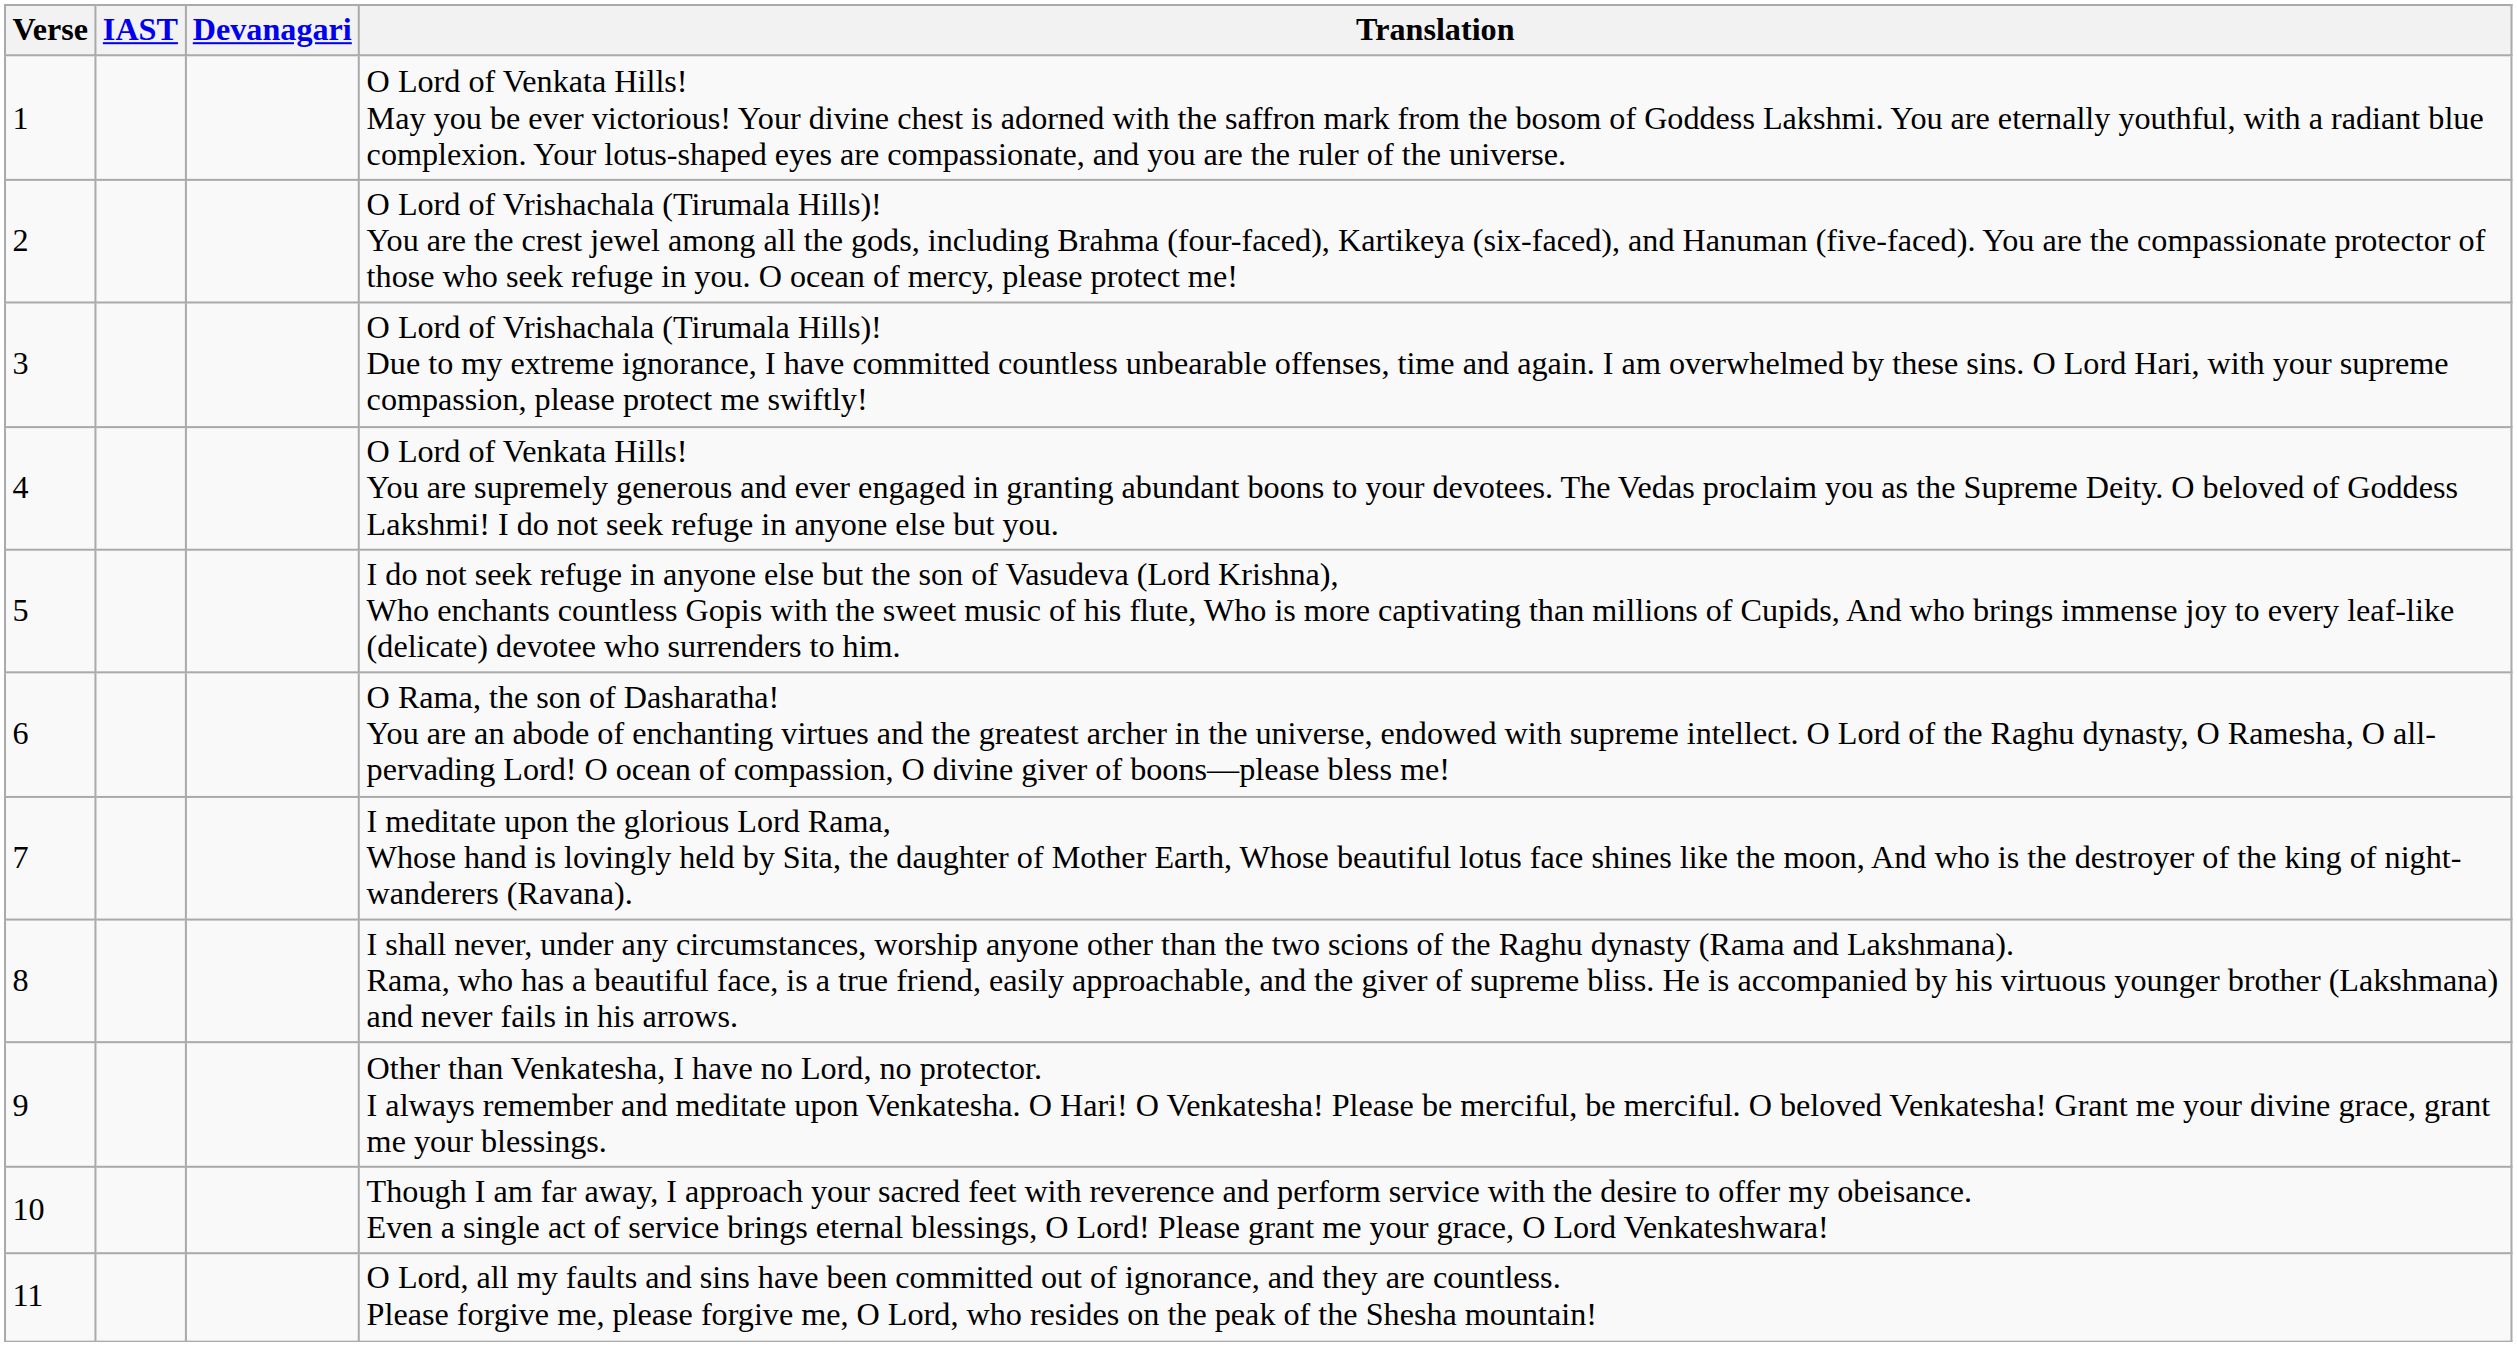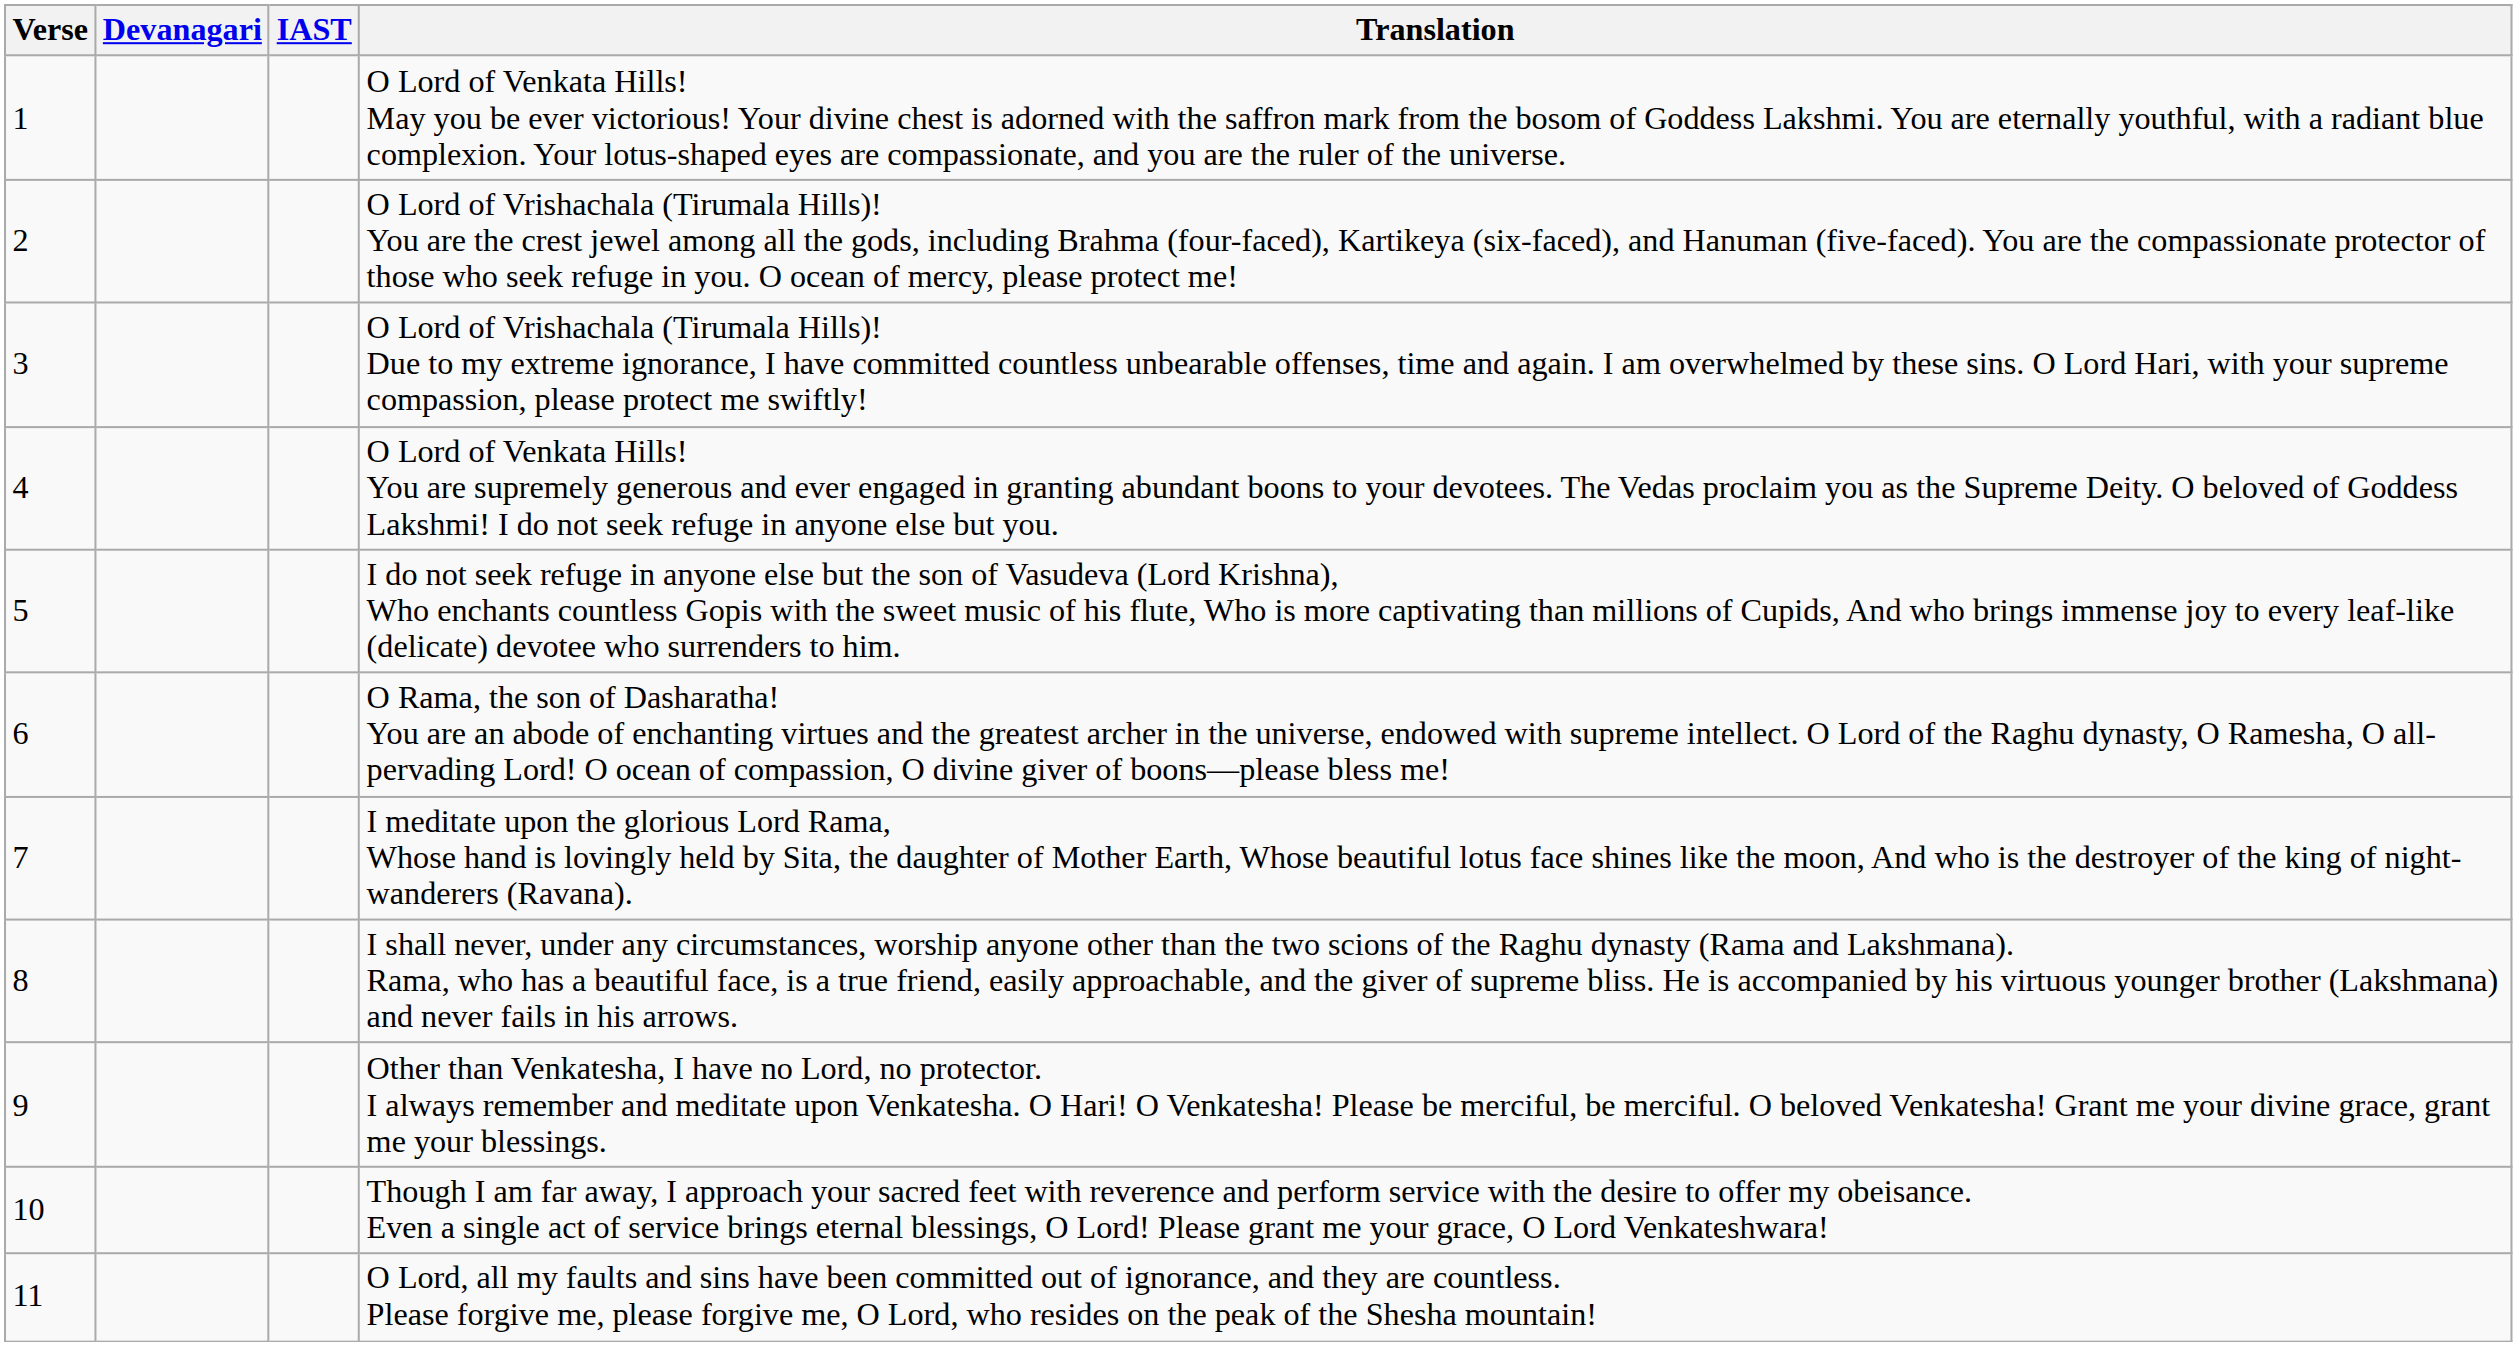columns swapped: (140, 30) <-> (272, 30)
